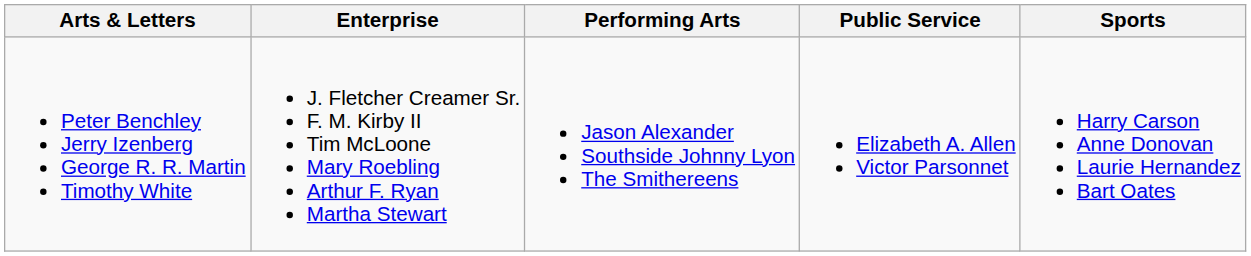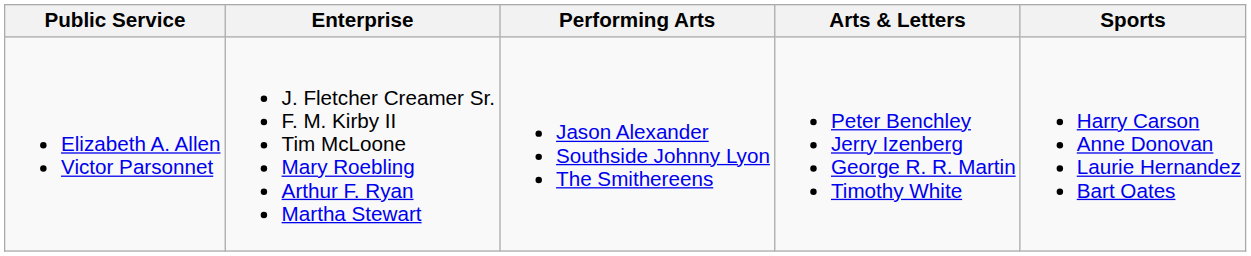columns swapped: (128, 20) <-> (910, 20)
